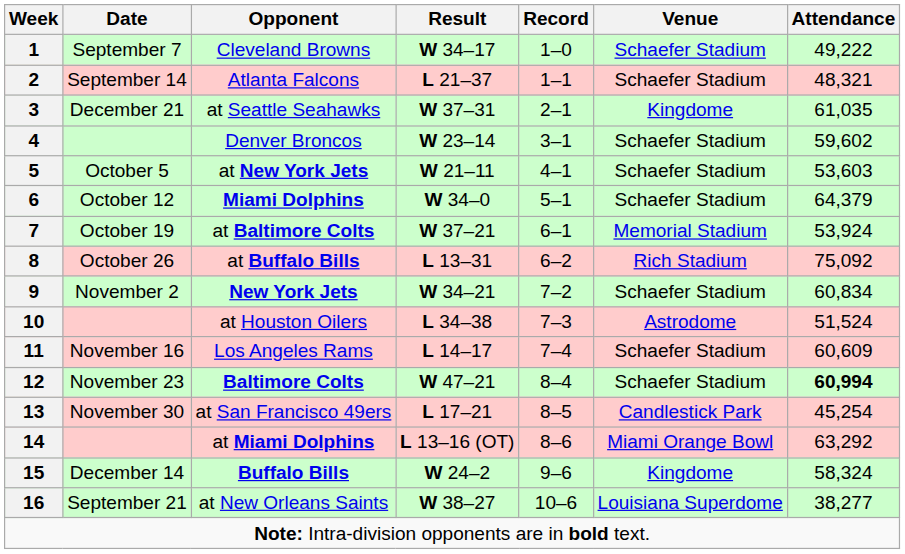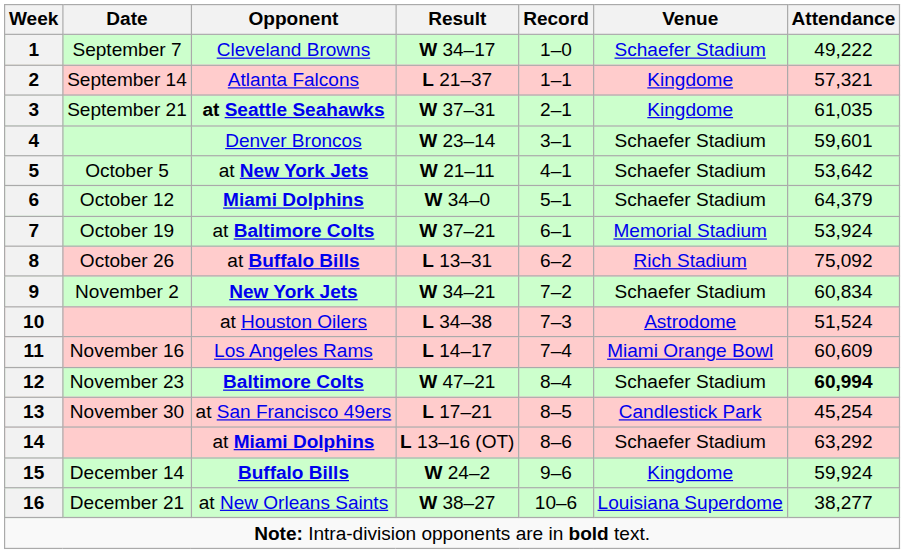(690, 79) Schaefer Stadium -> (690, 79) Kingdome
(843, 79) 48,321 -> (843, 79) 57,321
(127, 110) December 21 -> (127, 110) September 21
(293, 110) normal -> (293, 110) bold
(843, 140) 59,602 -> (843, 140) 59,601
(843, 170) 53,603 -> (843, 170) 53,642
(690, 351) Schaefer Stadium -> (690, 351) Miami Orange Bowl
(690, 442) Miami Orange Bowl -> (690, 442) Schaefer Stadium
(843, 472) 58,324 -> (843, 472) 59,924
(127, 502) September 21 -> (127, 502) December 21
